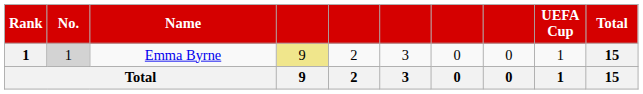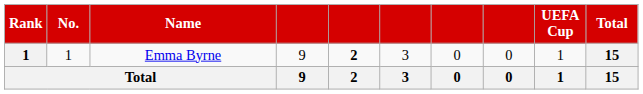(68, 54) lightgrey background -> (68, 54) no background
(302, 54) khaki background -> (302, 54) no background
(354, 54) normal -> (354, 54) bold
